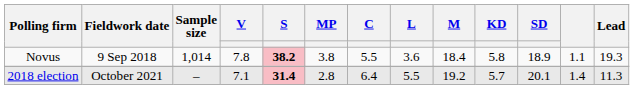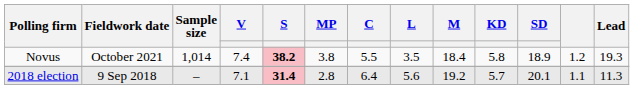(127, 57) 9 Sep 2018 -> (127, 57) October 2021
(241, 57) 7.8 -> (241, 57) 7.4
(411, 57) 3.6 -> (411, 57) 3.5
(577, 57) 1.1 -> (577, 57) 1.2
(127, 76) October 2021 -> (127, 76) 9 Sep 2018
(411, 76) 5.5 -> (411, 76) 5.6
(577, 76) 1.4 -> (577, 76) 1.1
